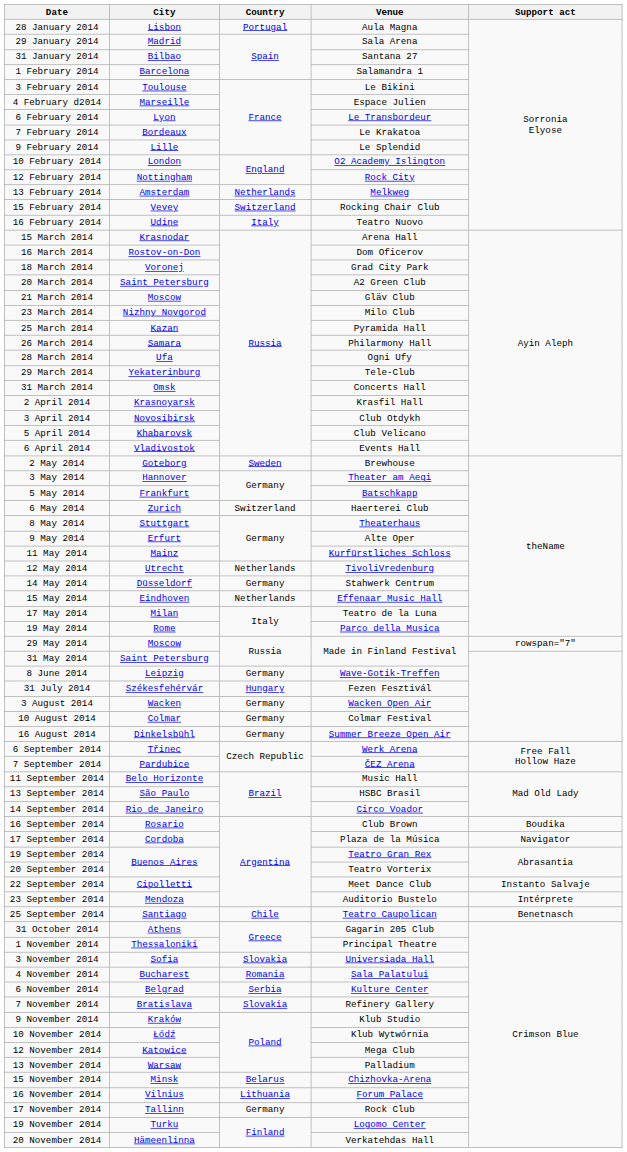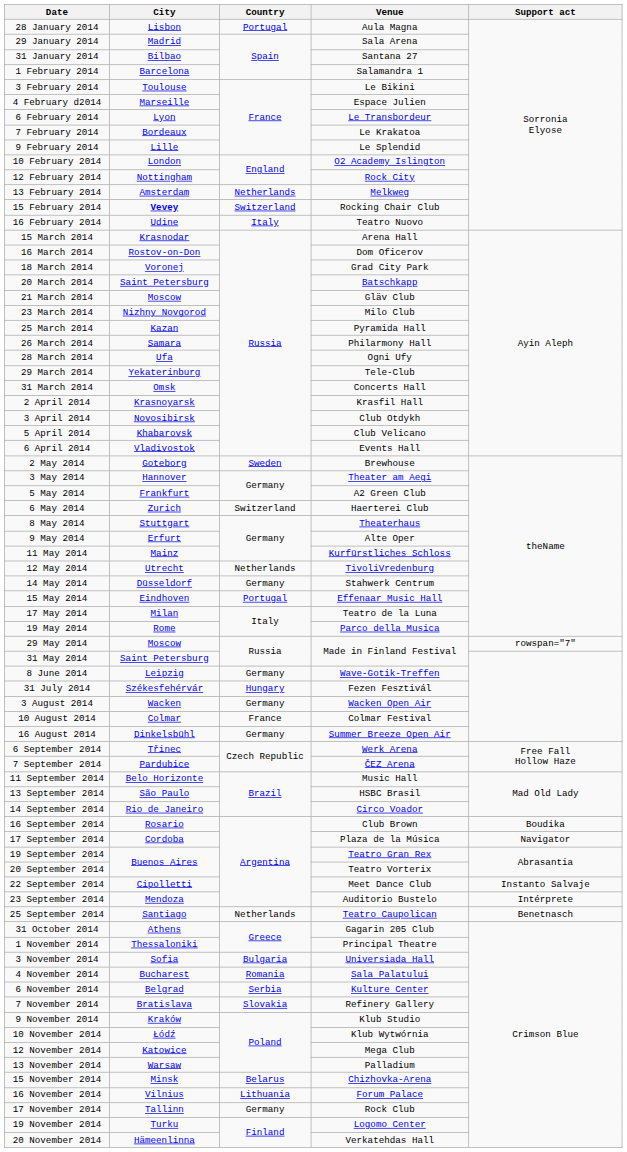(164, 207) normal -> (164, 207) bold
(390, 283) A2 Green Club -> (390, 283) Batschkapp
(390, 493) Batschkapp -> (390, 493) A2 Green Club
(265, 599) Netherlands -> (265, 599) Portugal
(265, 719) Germany -> (265, 719) France
(265, 914) Chile -> (265, 914) Netherlands
(265, 960) Slovakia -> (265, 960) Bulgaria
